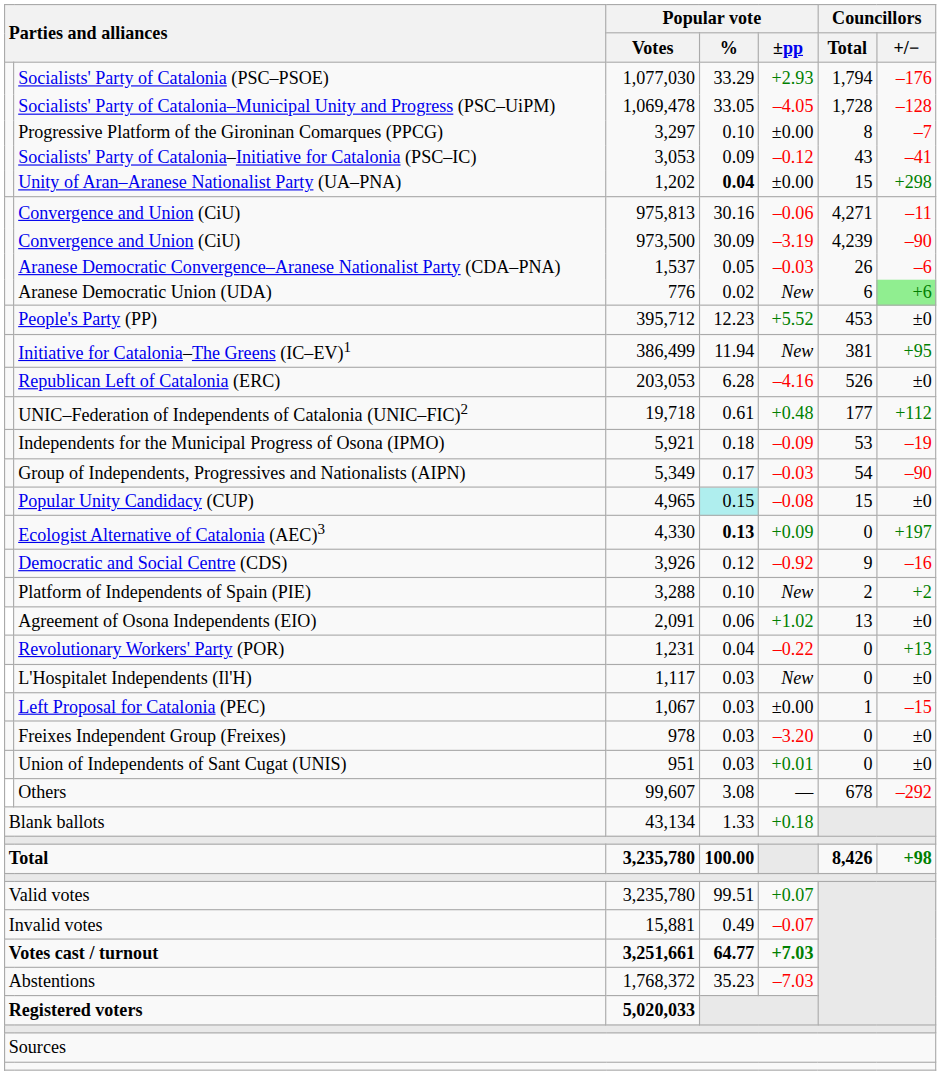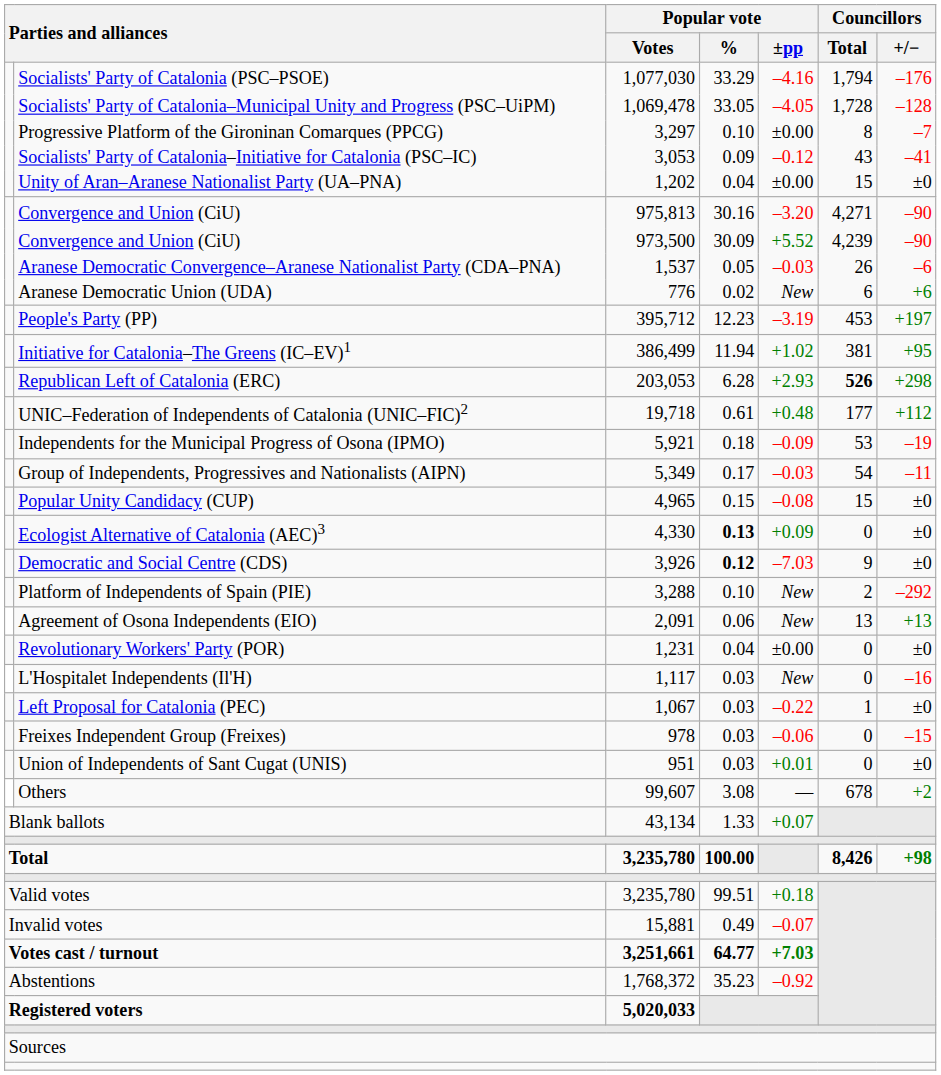(793, 78) +2.93 -> (793, 78) –4.16
(738, 182) bold -> (738, 182) normal
(913, 182) +298 -> (922, 182) ±0
(793, 212) –0.06 -> (793, 212) –3.20
(919, 212) –11 -> (918, 212) –90
(793, 241) –3.19 -> (793, 241) +5.52
(922, 292) lightgreen background -> (922, 292) no background
(793, 319) +5.52 -> (793, 319) –3.19
(922, 319) ±0 -> (913, 319) +197
(797, 350) New -> (793, 350) +1.02
(793, 381) –4.16 -> (793, 381) +2.93
(859, 381) normal -> (859, 381) bold
(922, 381) ±0 -> (913, 381) +298
(918, 472) –90 -> (919, 472) –11
(738, 501) paleturquoise background -> (738, 501) no background
(913, 532) +197 -> (922, 532) ±0
(738, 563) normal -> (738, 563) bold
(793, 563) –0.92 -> (793, 563) –7.03
(918, 563) –16 -> (922, 563) ±0
(922, 592) +2 -> (914, 592) –292
(793, 620) +1.02 -> (797, 620) New
(922, 620) ±0 -> (918, 620) +13
(793, 649) –0.22 -> (793, 649) ±0.00
(918, 649) +13 -> (922, 649) ±0
(922, 678) ±0 -> (918, 678) –16
(793, 706) ±0.00 -> (793, 706) –0.22
(918, 706) –15 -> (922, 706) ±0
(793, 735) –3.20 -> (793, 735) –0.06
(922, 735) ±0 -> (918, 735) –15
(914, 793) –292 -> (922, 793) +2
(793, 821) +0.18 -> (793, 821) +0.07
(793, 895) +0.07 -> (793, 895) +0.18
(793, 981) –7.03 -> (793, 981) –0.92
